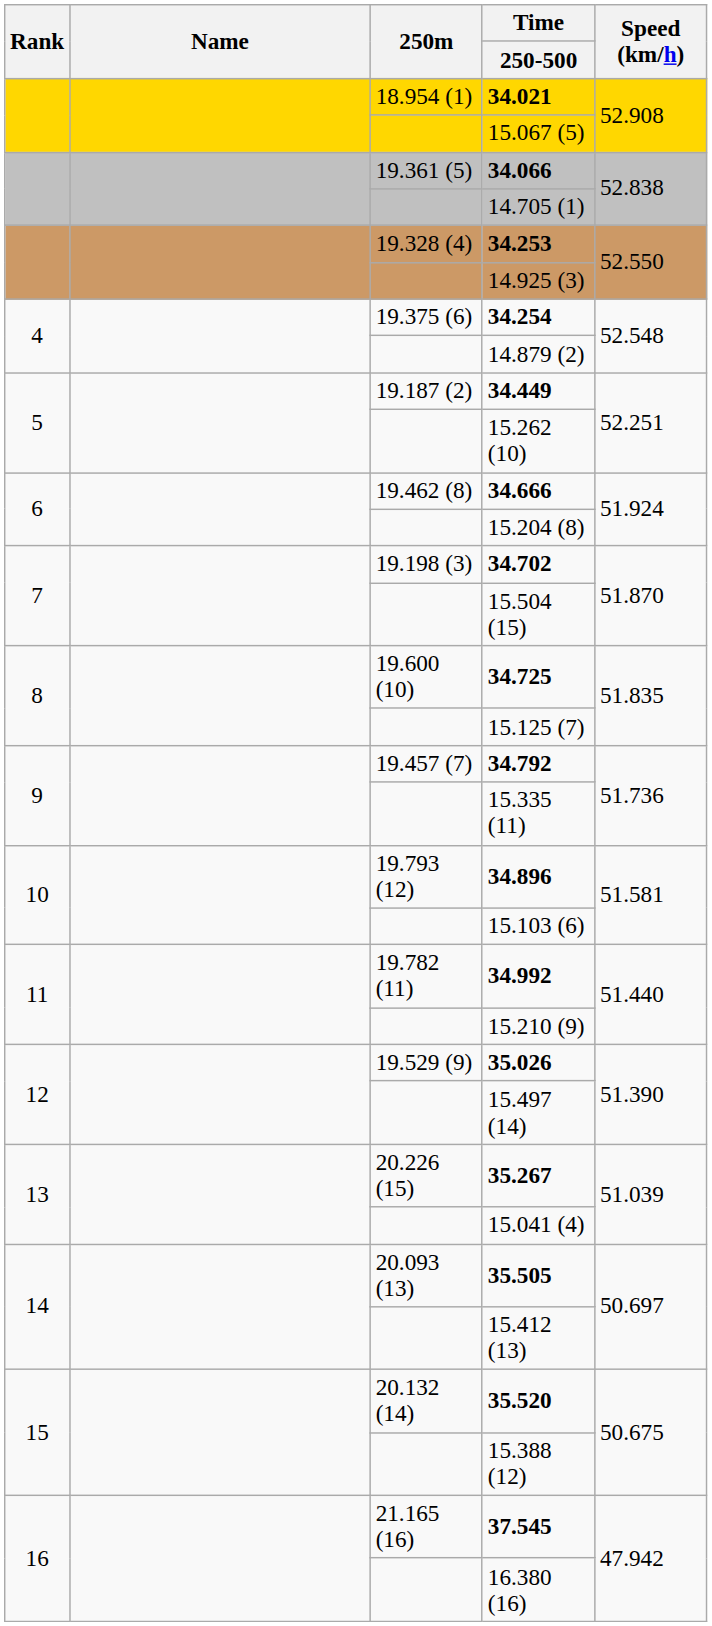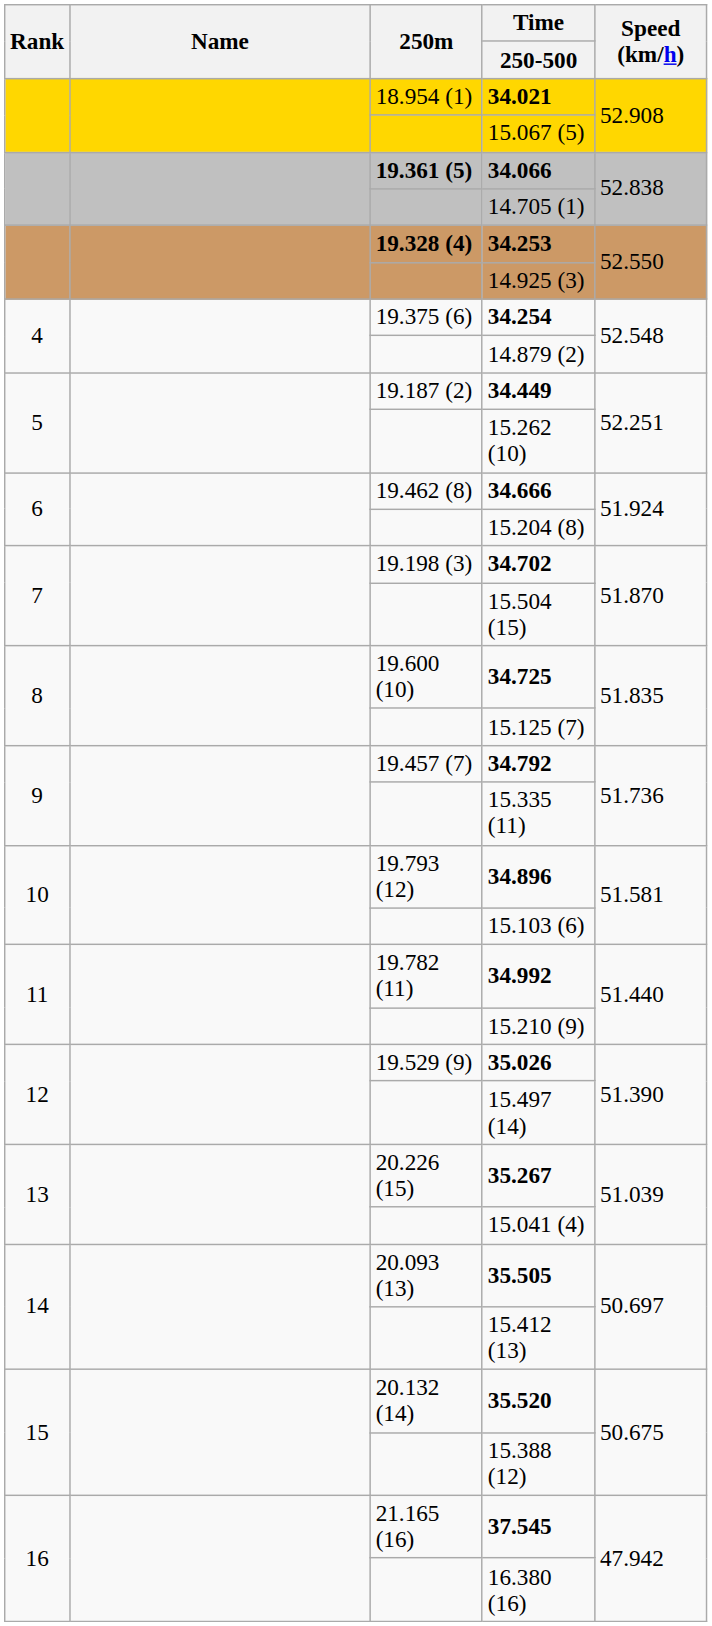(424, 170) normal -> (424, 170) bold
(424, 243) normal -> (424, 243) bold
